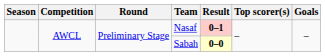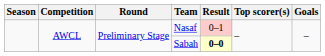(216, 28) bold -> (216, 28) normal
